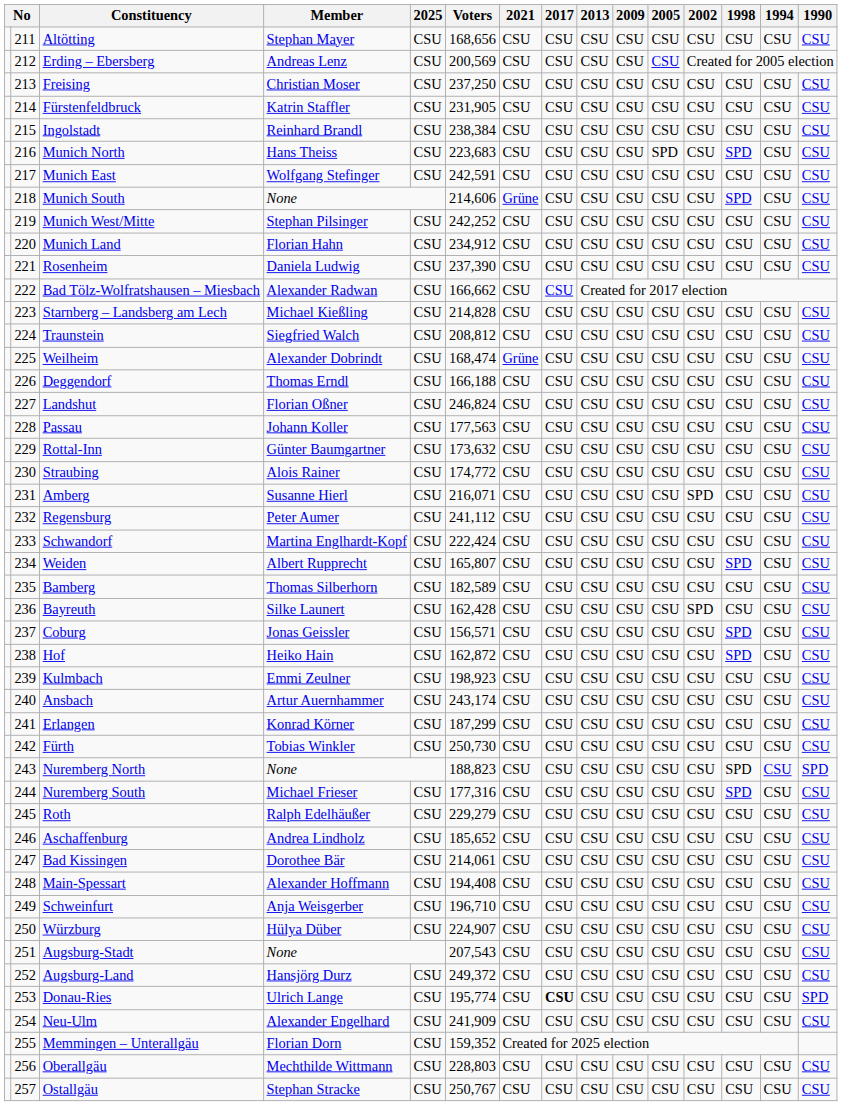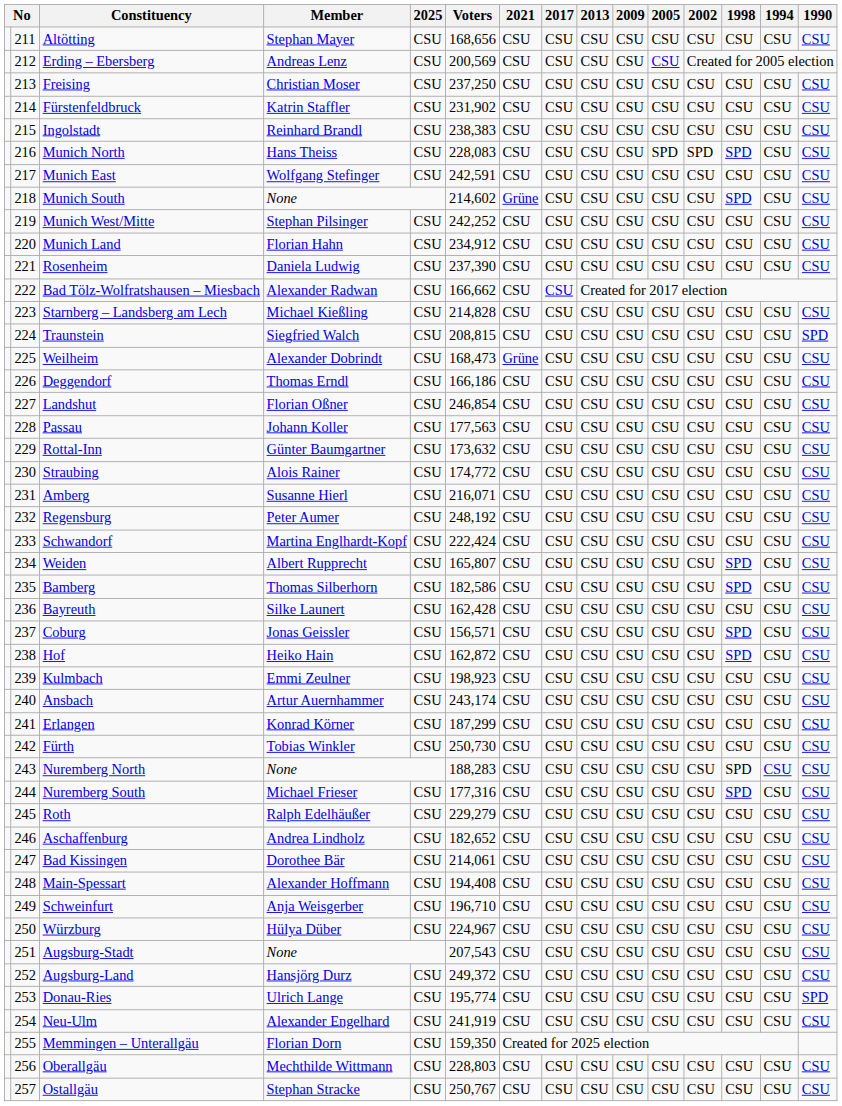(472, 107) 231,905 -> (472, 107) 231,902
(472, 130) 238,384 -> (472, 130) 238,383
(472, 152) 223,683 -> (472, 152) 228,083
(701, 152) CSU -> (700, 152) SPD
(472, 198) 214,606 -> (472, 198) 214,602
(472, 335) 208,812 -> (472, 335) 208,815
(816, 335) CSU -> (815, 335) SPD
(472, 358) 168,474 -> (472, 358) 168,473
(472, 381) 166,188 -> (472, 381) 166,186
(472, 404) 246,824 -> (472, 404) 246,854
(700, 495) SPD -> (701, 495) CSU
(472, 518) 241,112 -> (472, 518) 248,192
(472, 586) 182,589 -> (472, 586) 182,586
(739, 586) CSU -> (738, 586) SPD
(700, 609) SPD -> (701, 609) CSU
(472, 769) 188,823 -> (472, 769) 188,283
(815, 769) SPD -> (816, 769) CSU
(472, 838) 185,652 -> (472, 838) 182,652
(472, 929) 224,907 -> (472, 929) 224,967
(560, 997) bold -> (559, 997) normal
(472, 1020) 241,909 -> (472, 1020) 241,919
(472, 1043) 159,352 -> (472, 1043) 159,350
